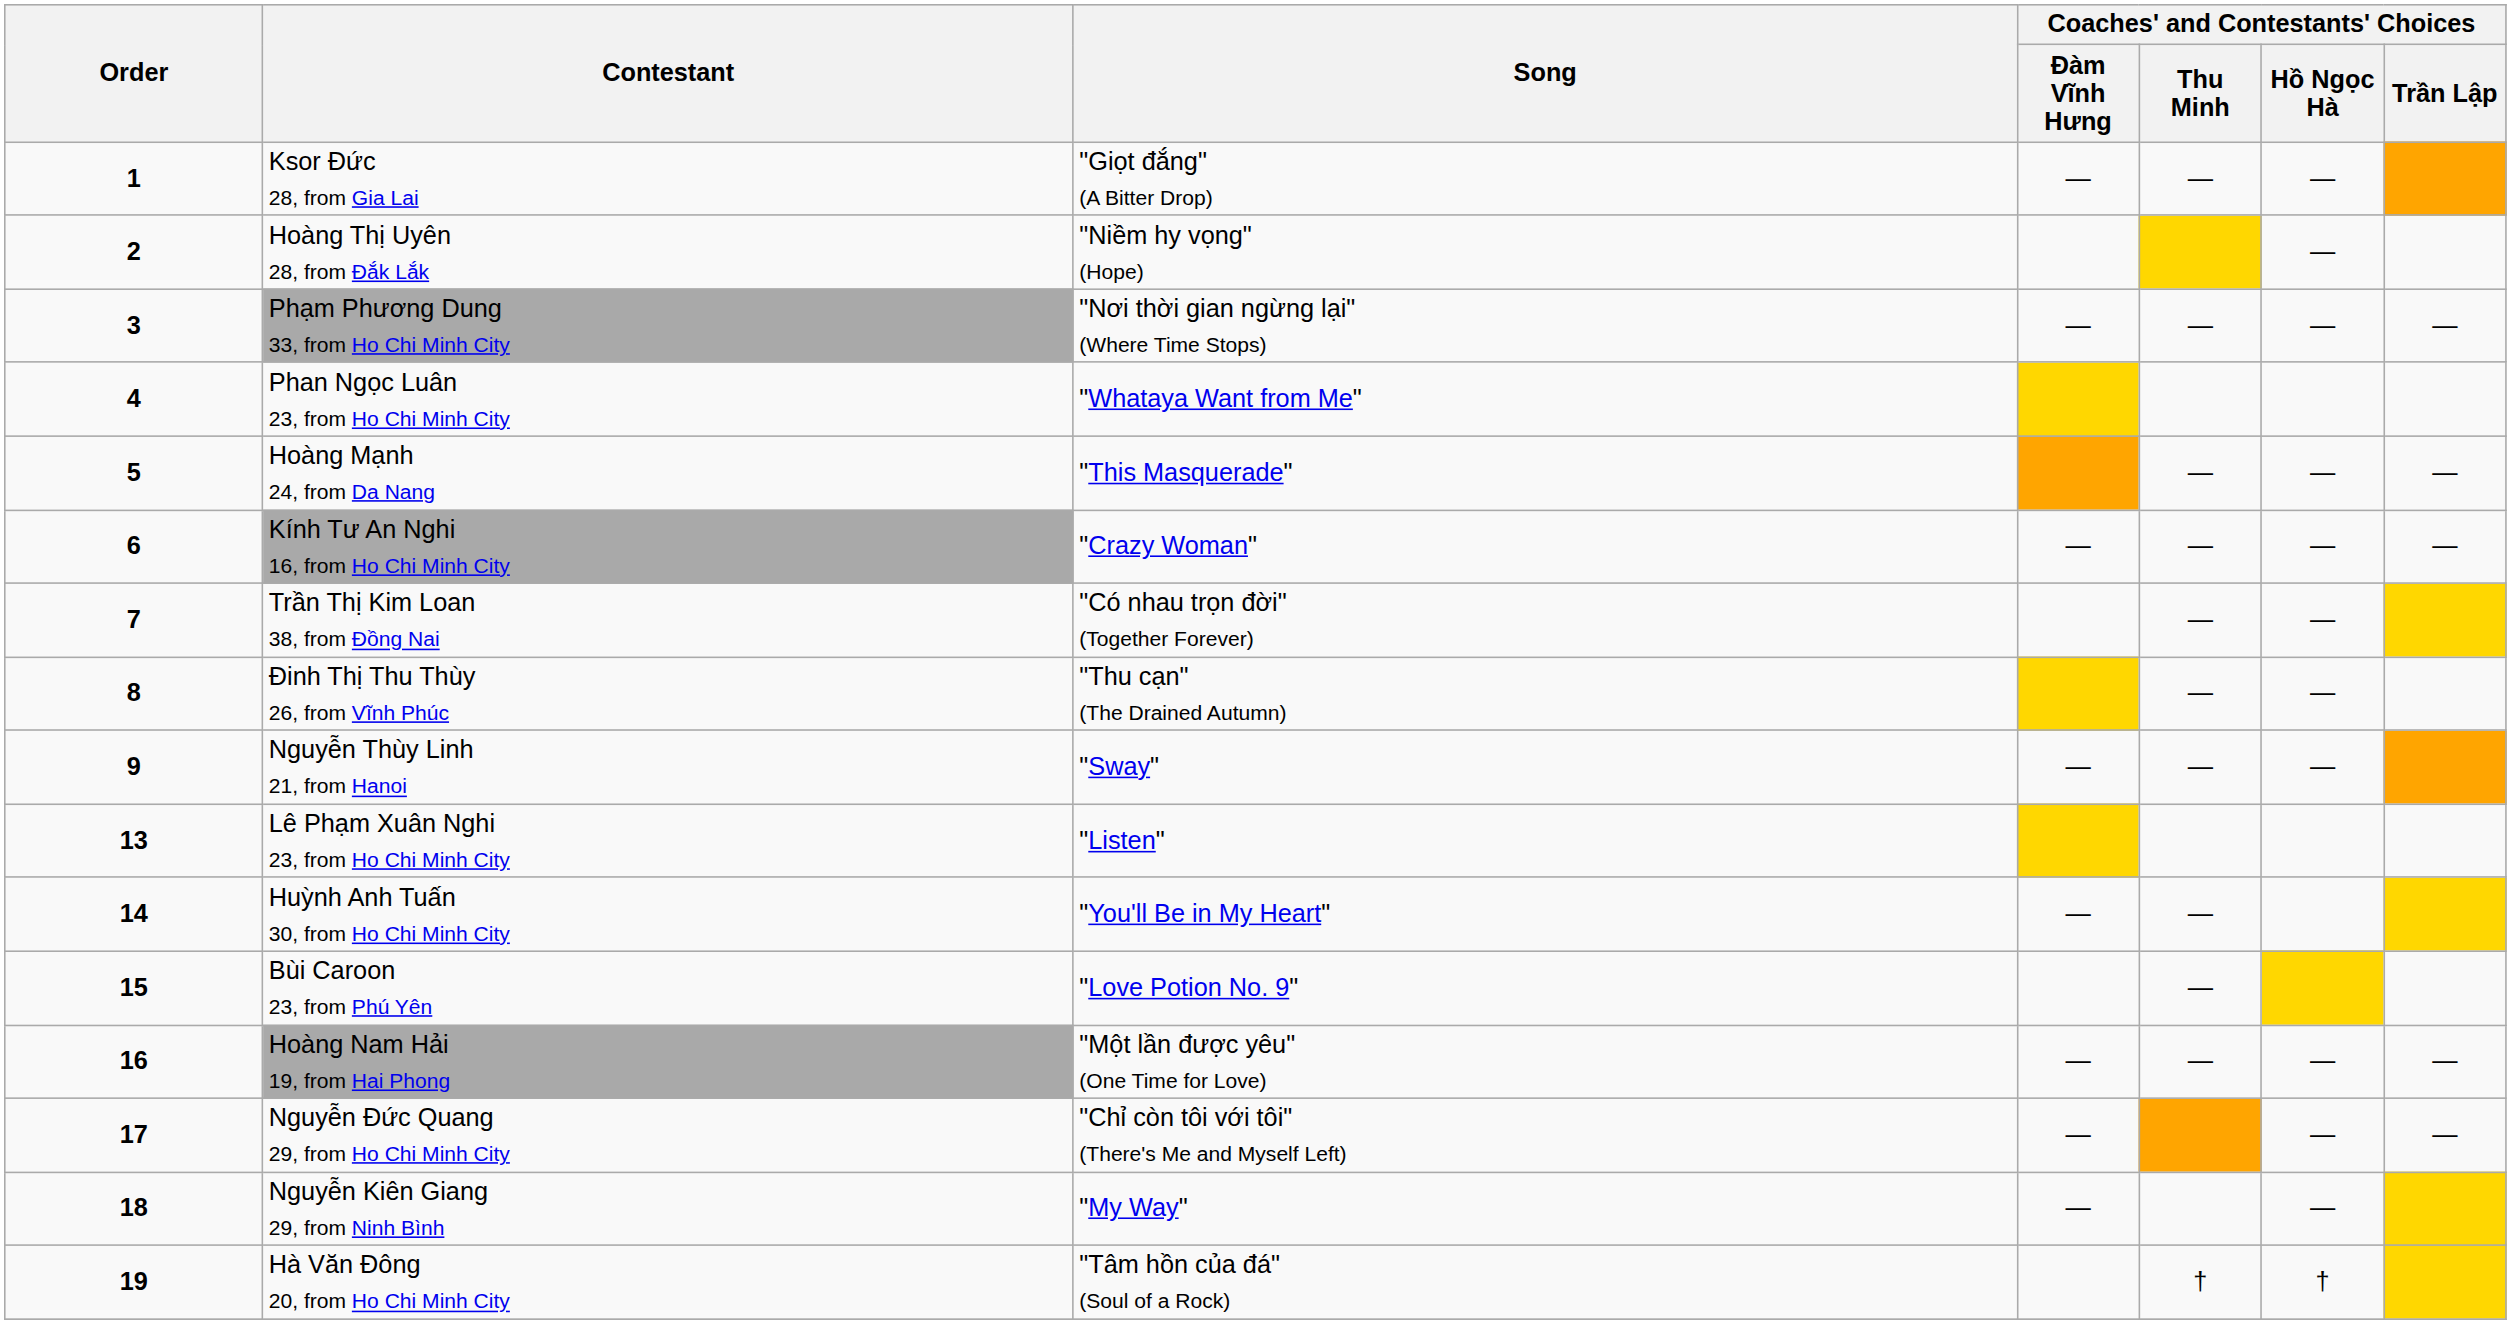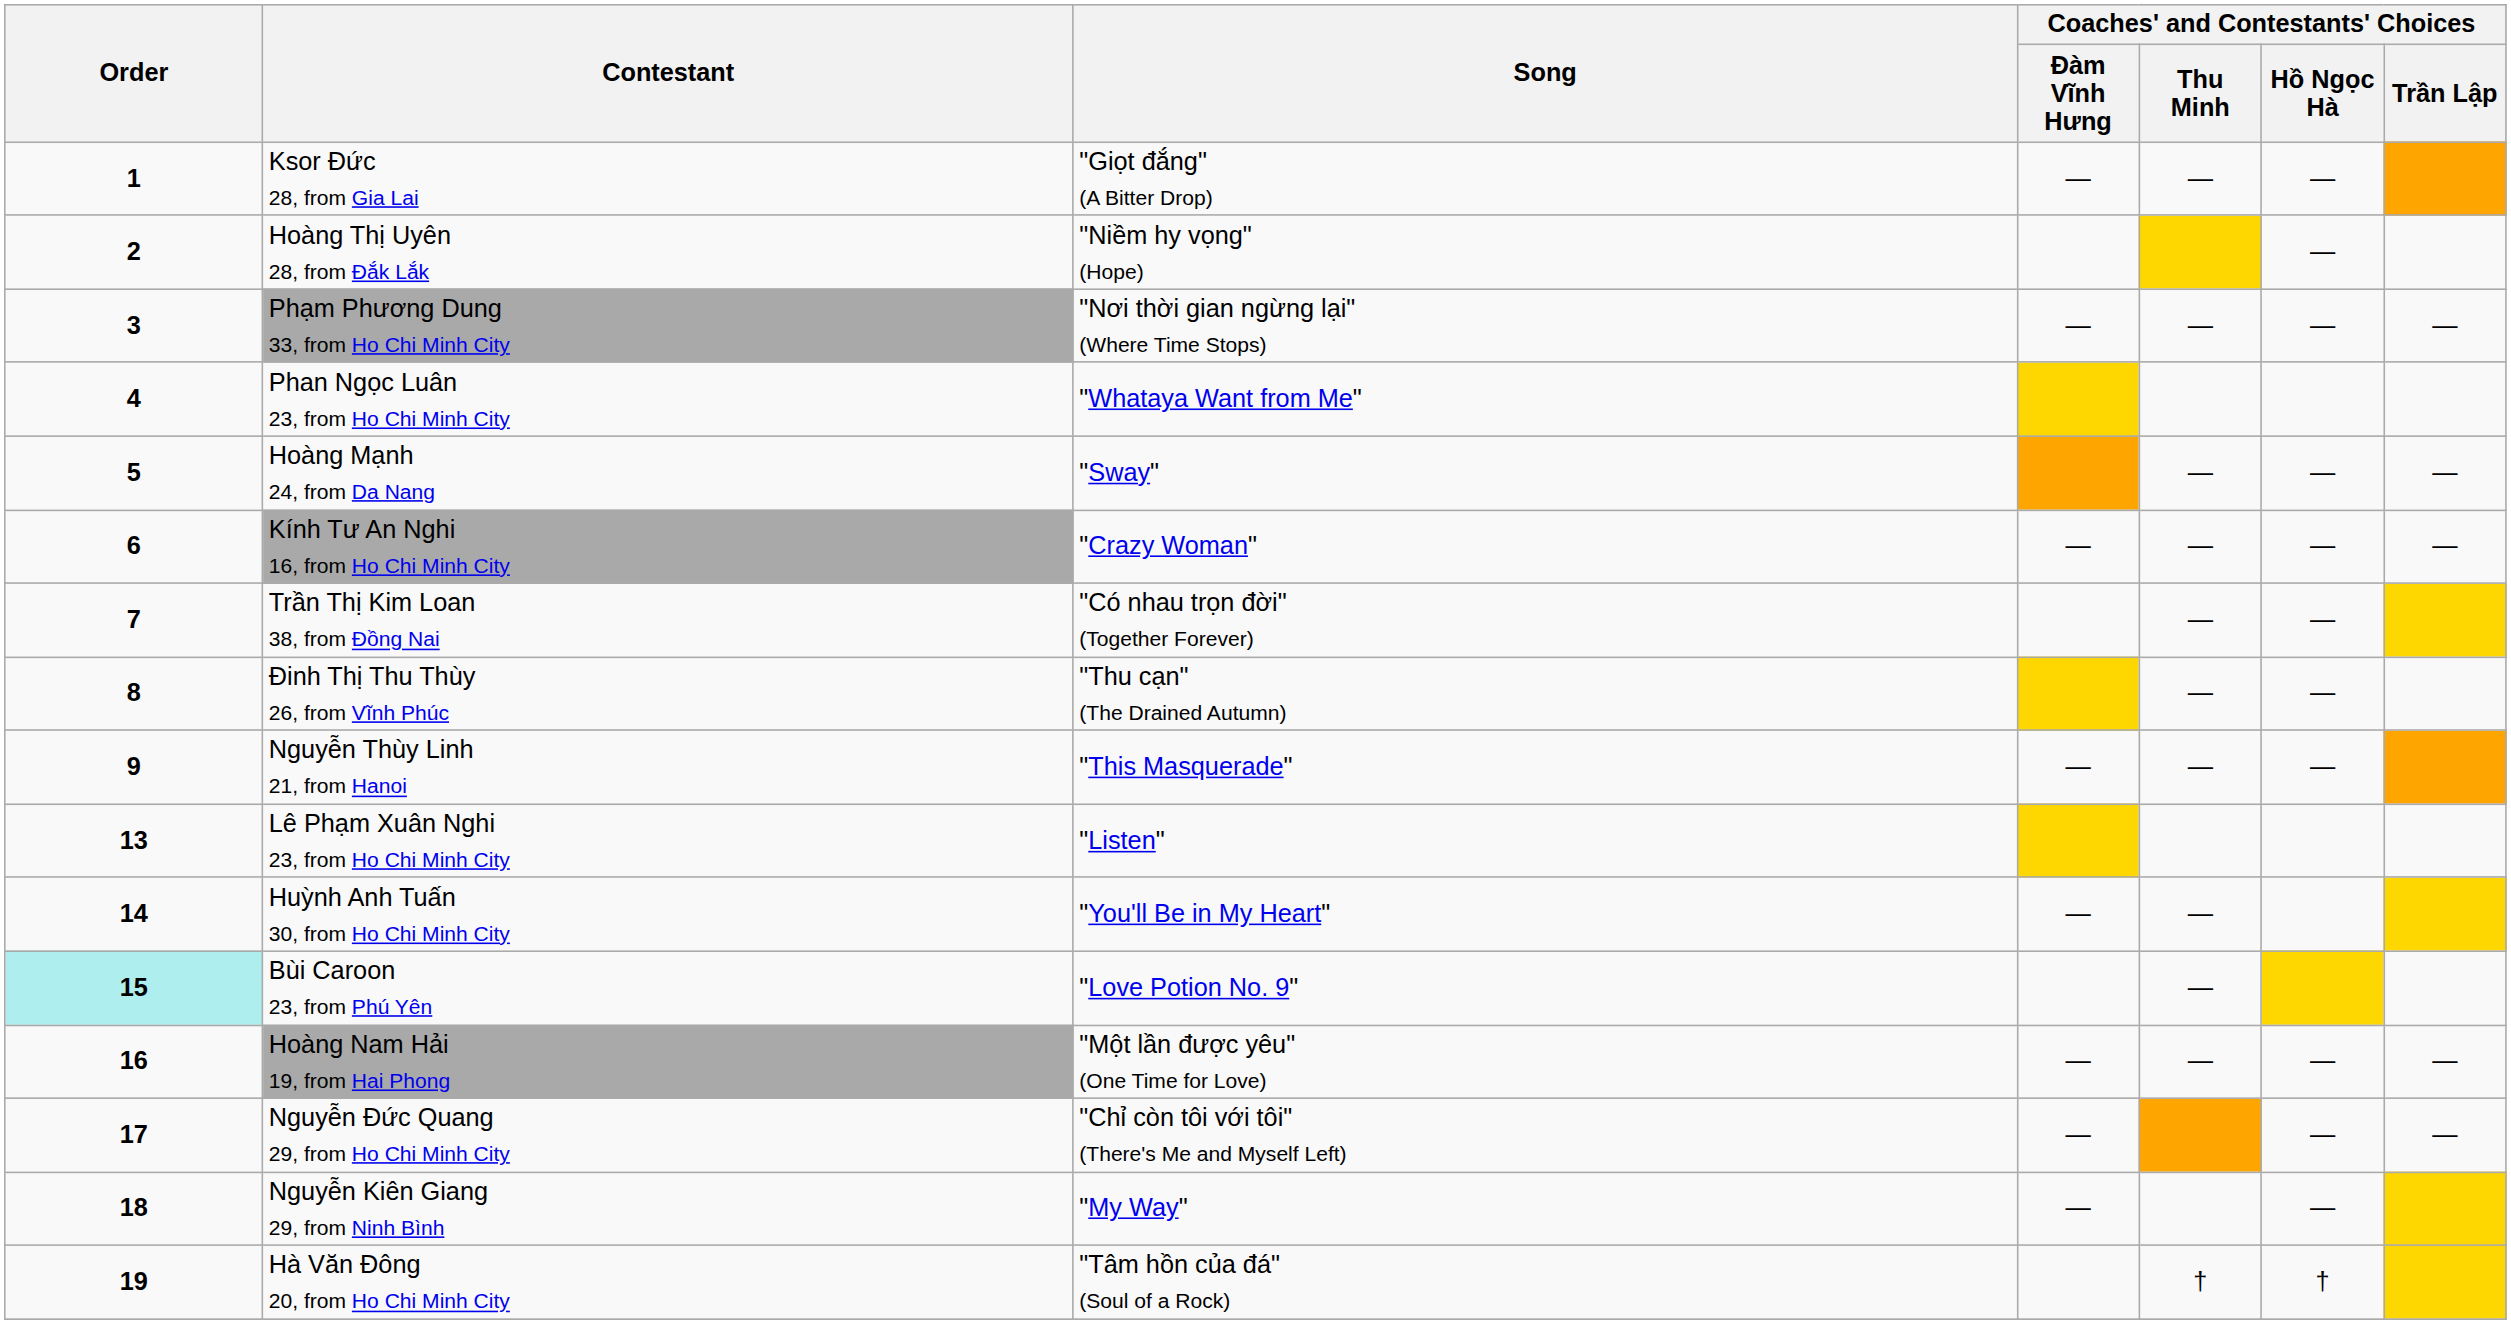(1186, 472) "This Masquerade" -> (1119, 472) "Sway"
(1119, 766) "Sway" -> (1186, 766) "This Masquerade"
(134, 987) no background -> (134, 987) paleturquoise background
